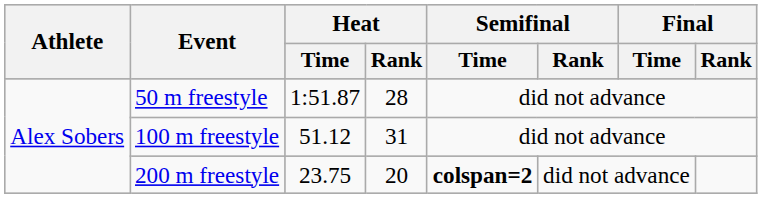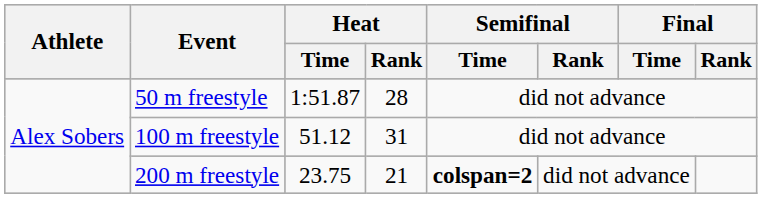(396, 174) 20 -> (396, 174) 21
